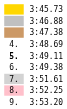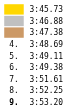(14, 56) bold -> (14, 56) normal
(14, 79) lightgrey background -> (14, 79) no background
(14, 91) pink background -> (14, 91) no background
(14, 102) normal -> (14, 102) bold
